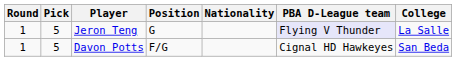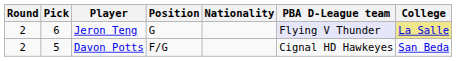(23, 30) 1 -> (23, 30) 2
(56, 30) 5 -> (56, 30) 6
(424, 30) no background -> (424, 30) khaki background
(23, 47) 1 -> (23, 47) 2
